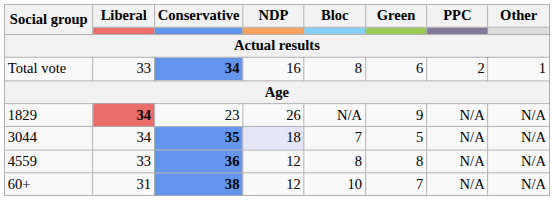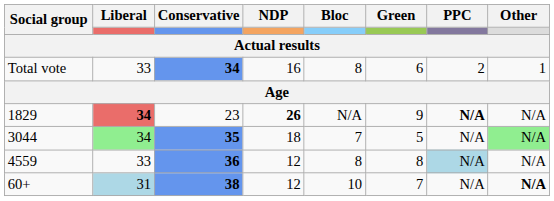(293, 115) normal -> (293, 115) bold
(472, 115) normal -> (472, 115) bold
(144, 138) no background -> (144, 138) lightgreen background
(293, 138) lavender background -> (293, 138) no background
(533, 138) no background -> (533, 138) lightgreen background
(472, 161) no background -> (472, 161) lightblue background
(144, 184) no background -> (144, 184) lightblue background
(533, 184) normal -> (533, 184) bold
